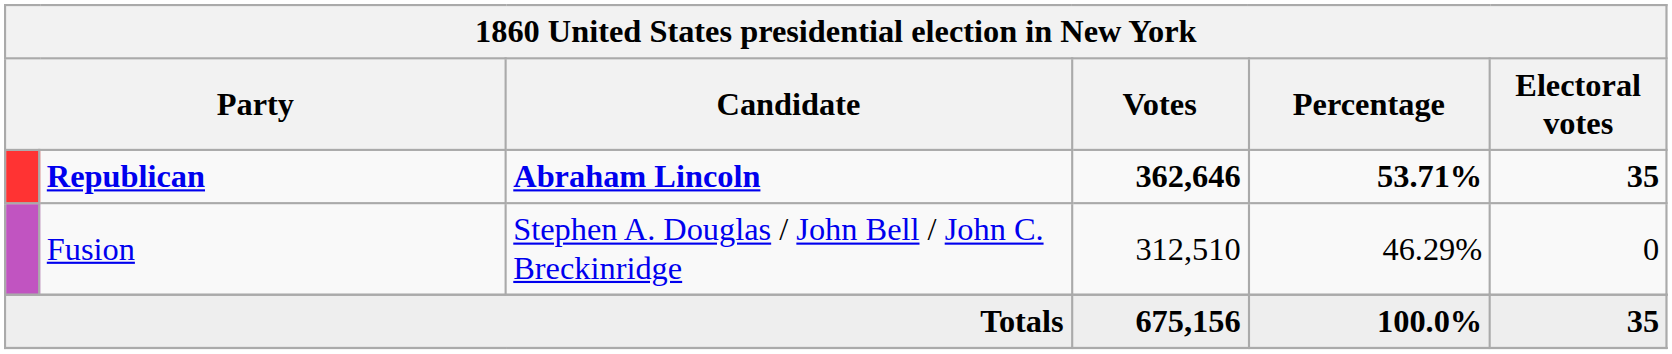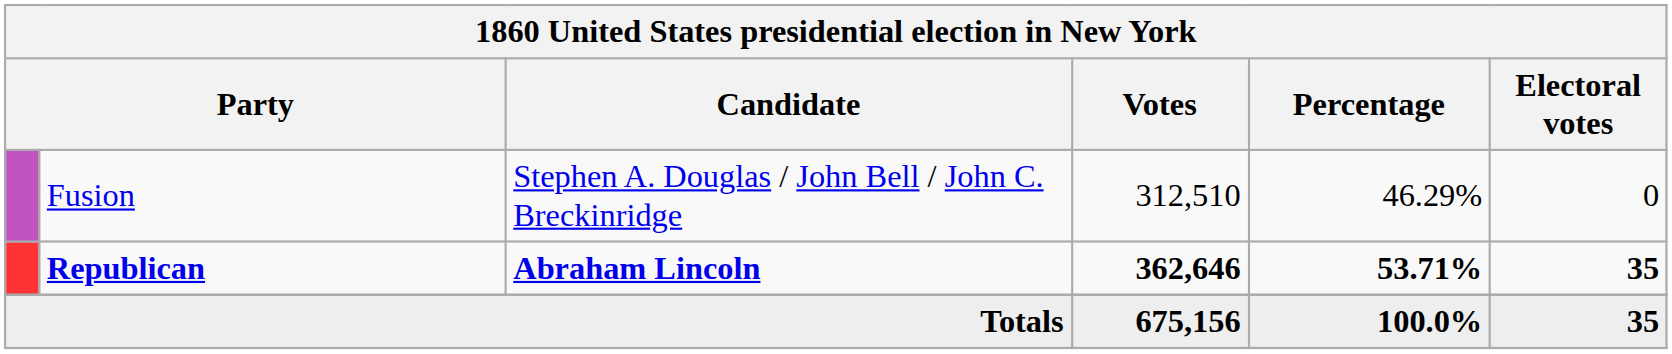rows swapped: (126, 176) <-> (91, 249)
